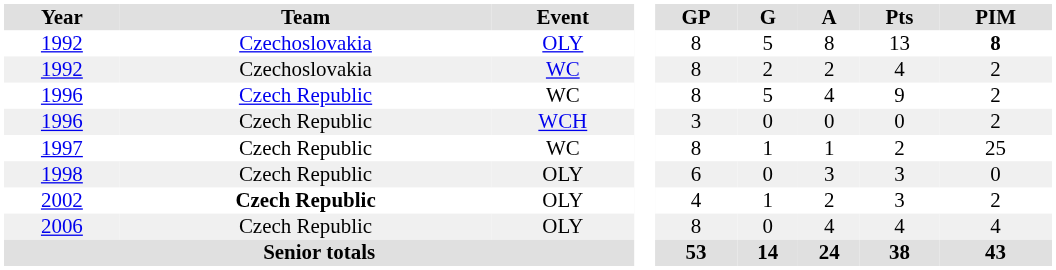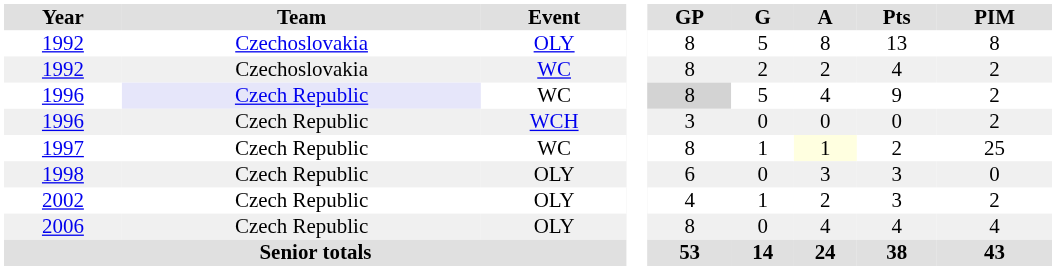(996, 43) bold -> (995, 43) normal
(306, 95) no background -> (302, 95) lavender background
(696, 95) no background -> (690, 95) lightgrey background
(829, 147) no background -> (825, 147) lightyellow background
(306, 200) bold -> (302, 200) normal
